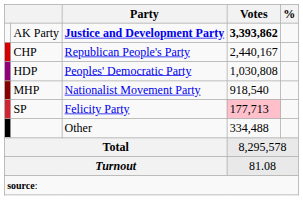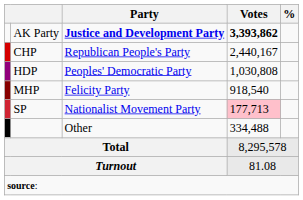(133, 90) Nationalist Movement Party -> (97, 90) Felicity Party
(97, 109) Felicity Party -> (133, 109) Nationalist Movement Party
